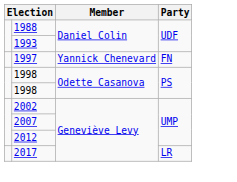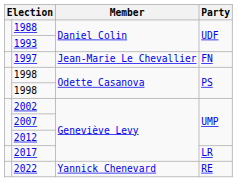(107, 59) Yannick Chenevard -> (127, 59) Jean-Marie Le Chevallier
+ row: (25, 169)
